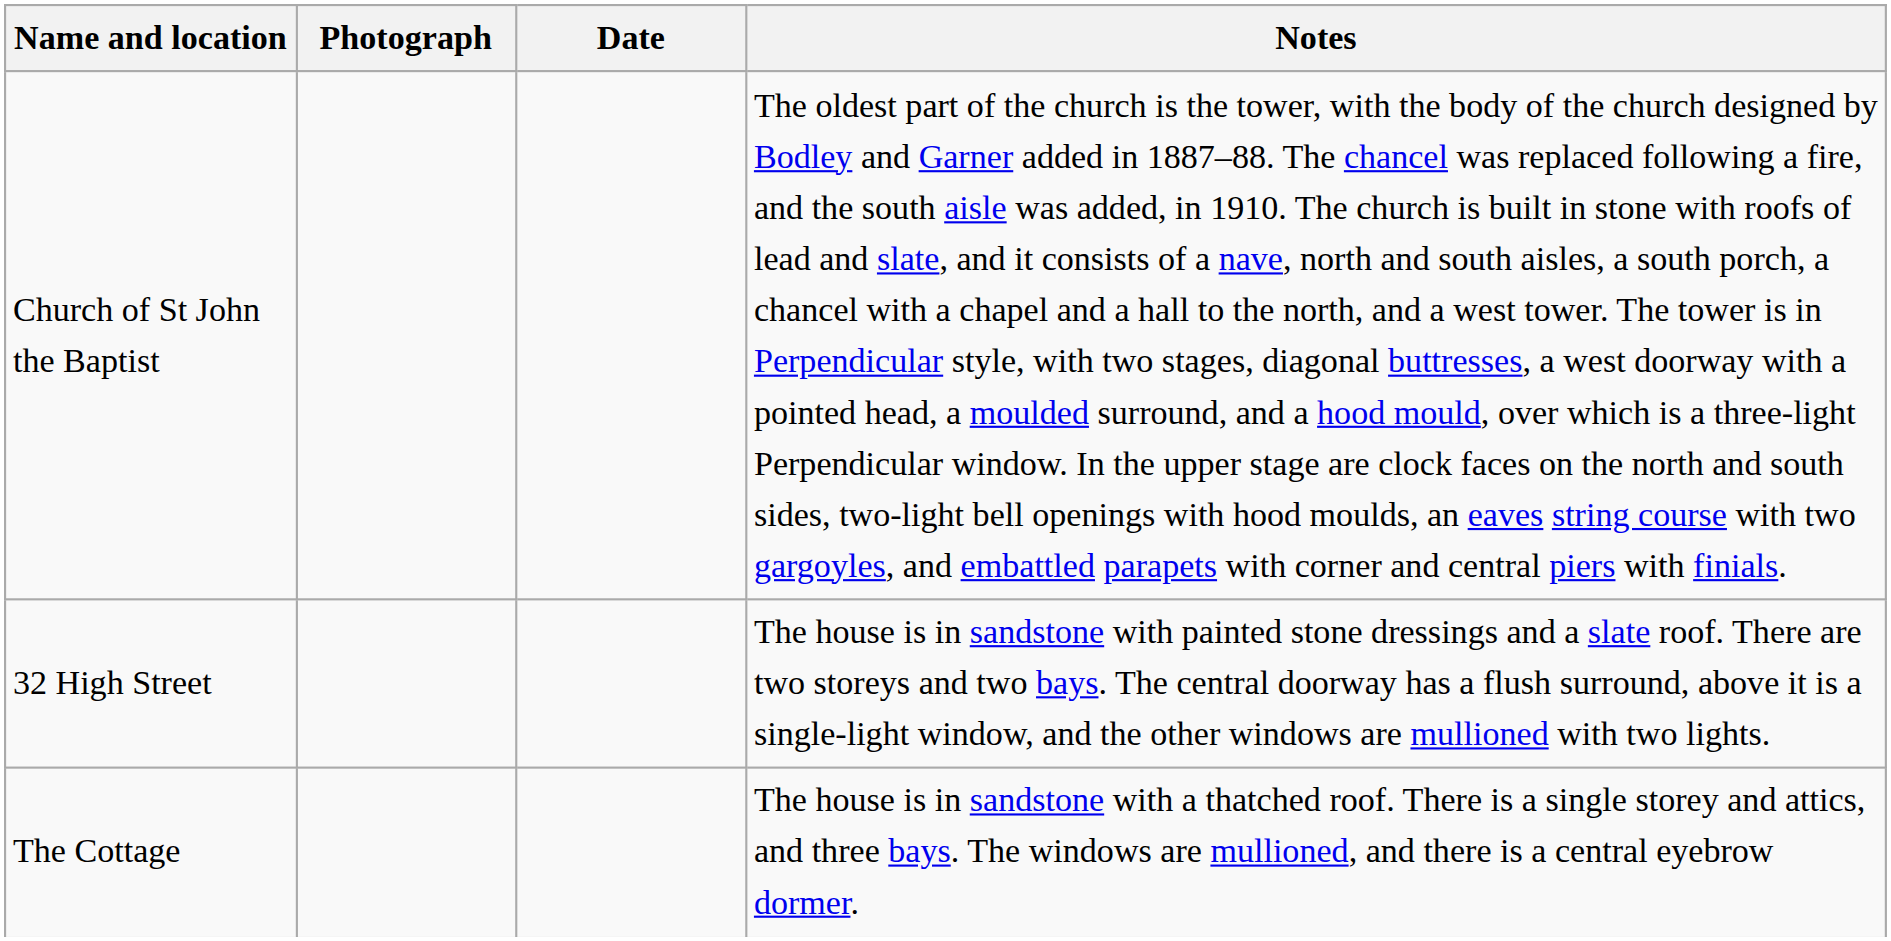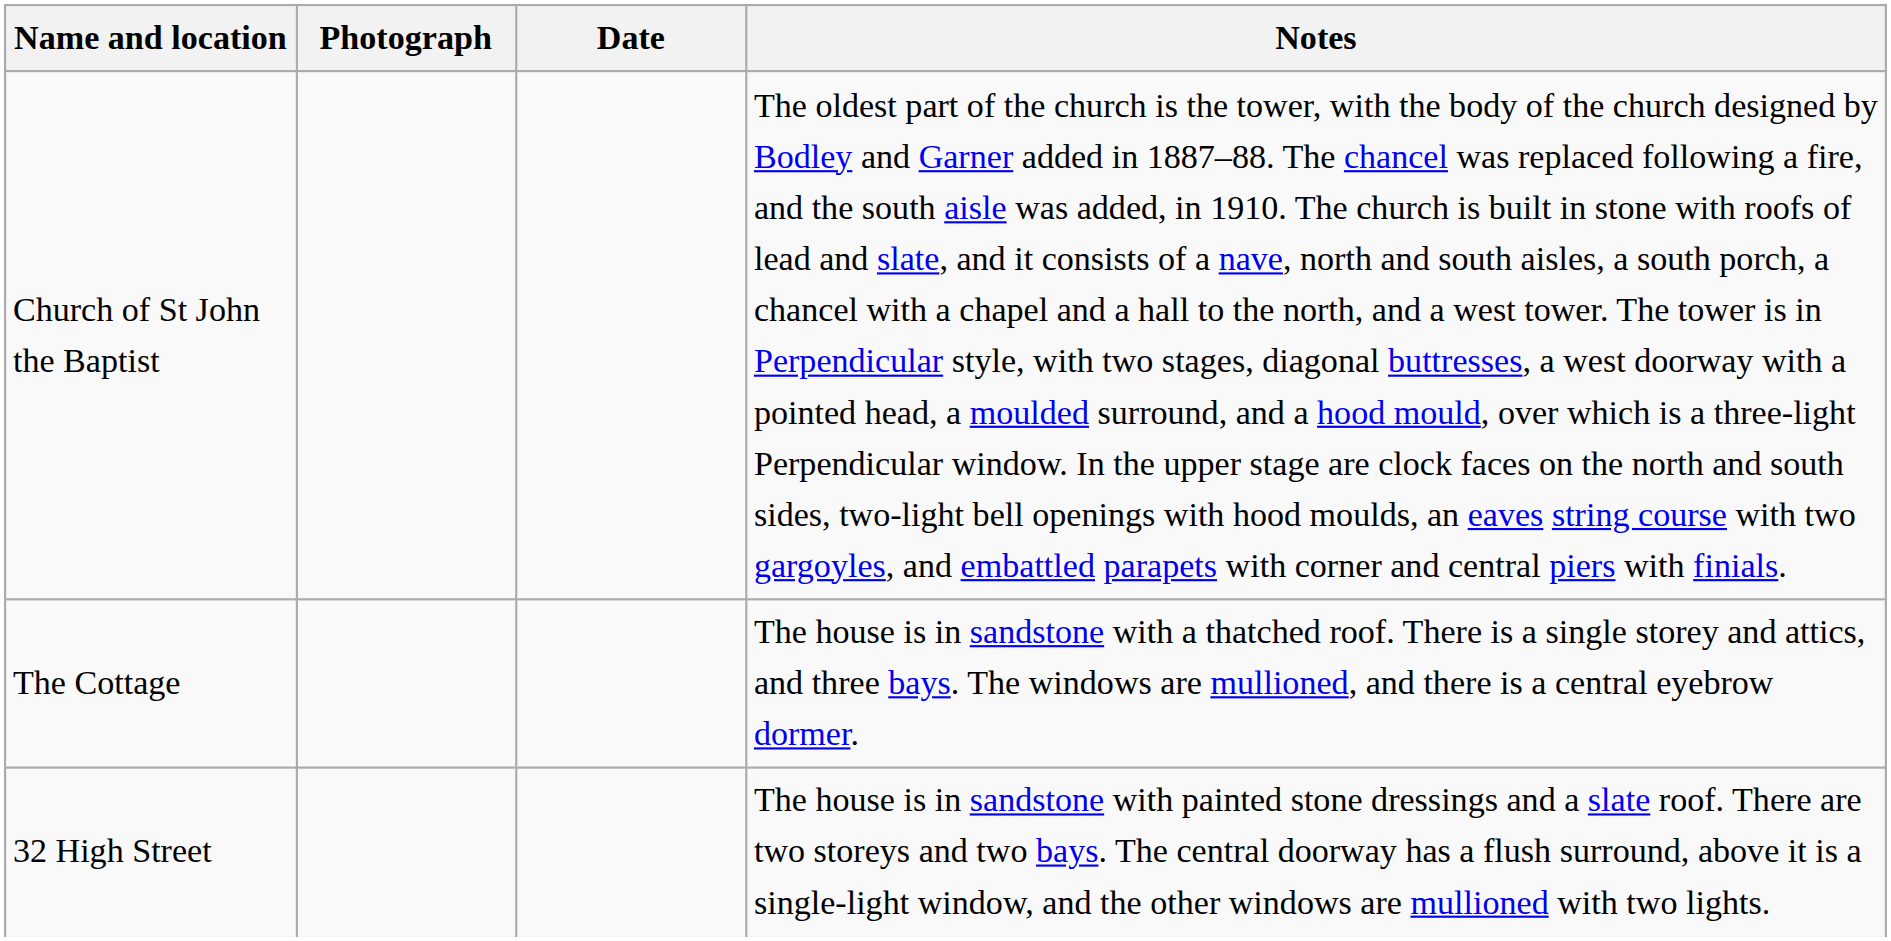rows swapped: (97, 851) <-> (112, 682)
